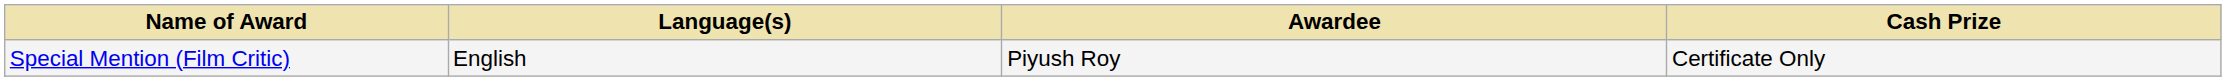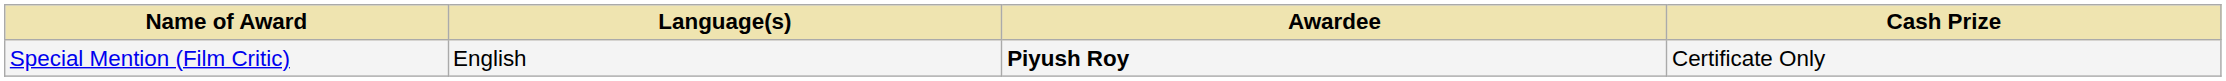(1064, 57) normal -> (1068, 57) bold
